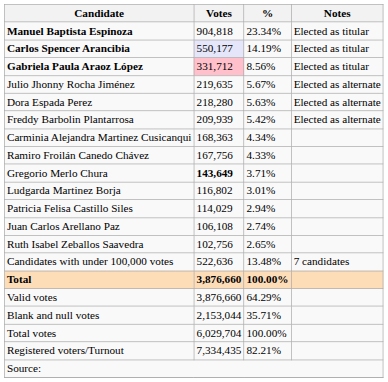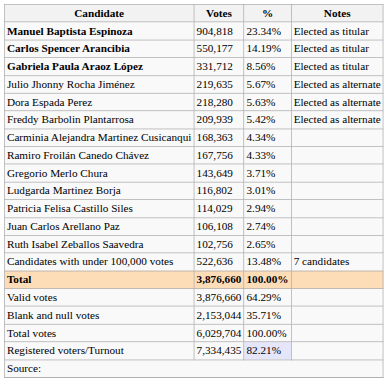(215, 48) lavender background -> (215, 48) no background
(215, 66) pink background -> (215, 66) no background
(215, 173) bold -> (215, 173) normal
(264, 350) no background -> (264, 350) lavender background
